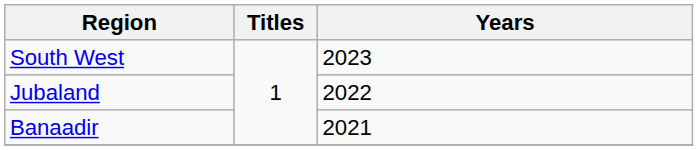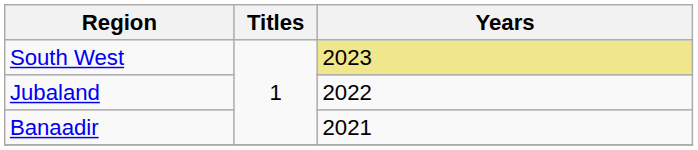(347, 58) no background -> (347, 58) khaki background
